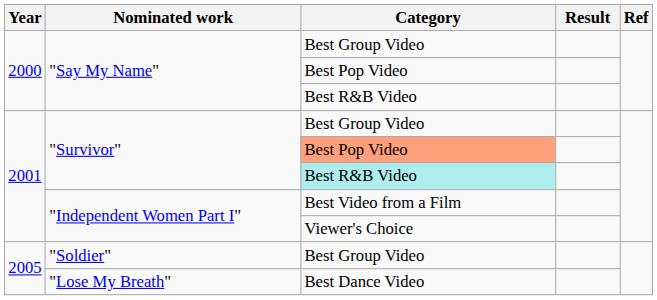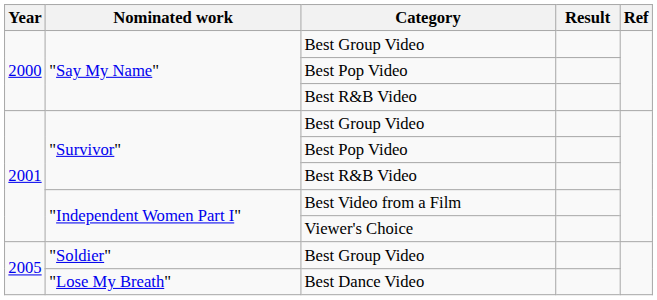(356, 149) lightsalmon background -> (356, 149) no background
(361, 176) paleturquoise background -> (361, 176) no background
